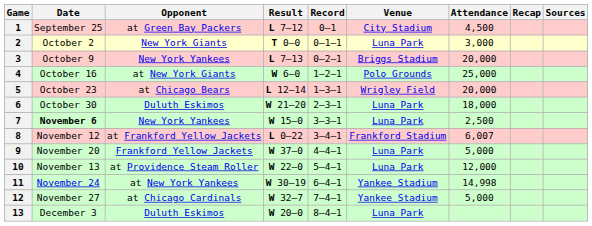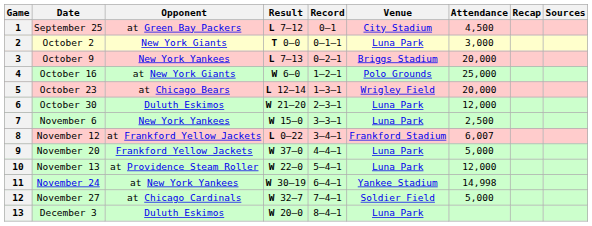(479, 105) 18,000 -> (479, 105) 12,000
(68, 120) bold -> (68, 120) normal
(398, 198) Yankee Stadium -> (398, 198) Soldier Field
